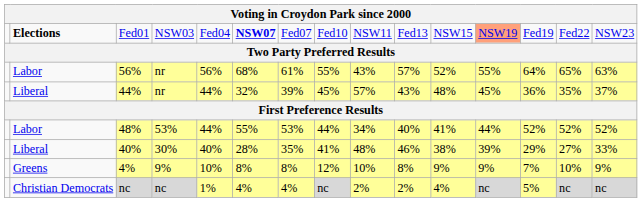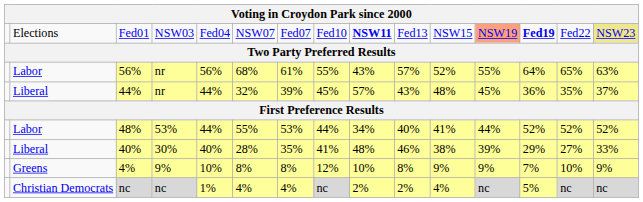(37, 33) bold -> (36, 33) normal
(256, 33) bold -> (255, 33) normal
(372, 33) normal -> (372, 33) bold
(538, 33) normal -> (539, 33) bold
(615, 33) no background -> (616, 33) khaki background
